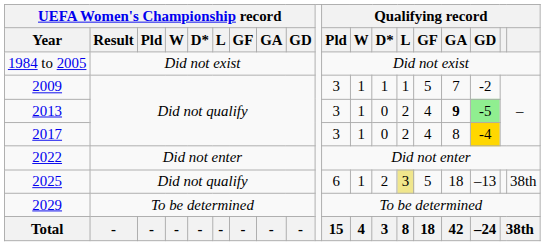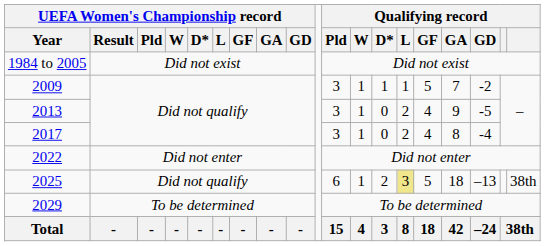(456, 110) bold -> (456, 110) normal
(485, 110) lightgreen background -> (485, 110) no background
(485, 134) gold background -> (485, 134) no background
